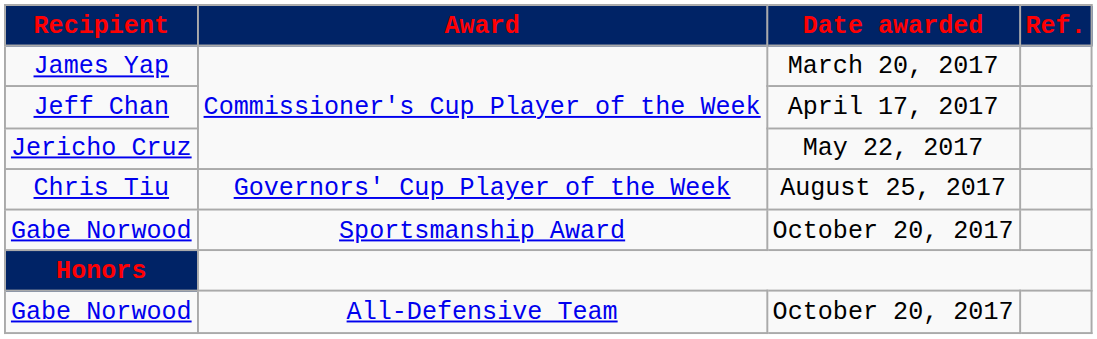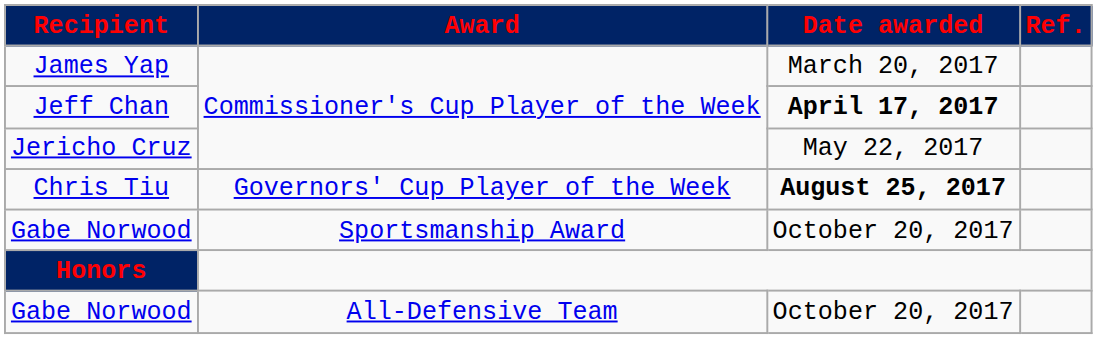(893, 107) normal -> (893, 107) bold
(893, 189) normal -> (893, 189) bold
